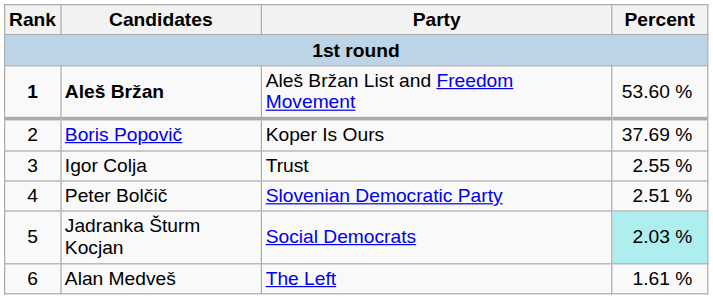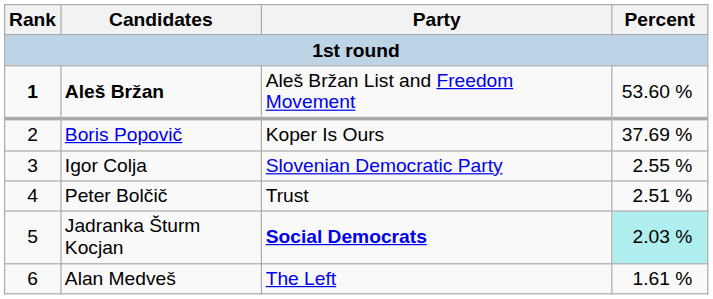(287, 165) Trust -> (384, 165) Slovenian Democratic Party
(384, 195) Slovenian Democratic Party -> (287, 195) Trust
(341, 237) normal -> (346, 237) bold
